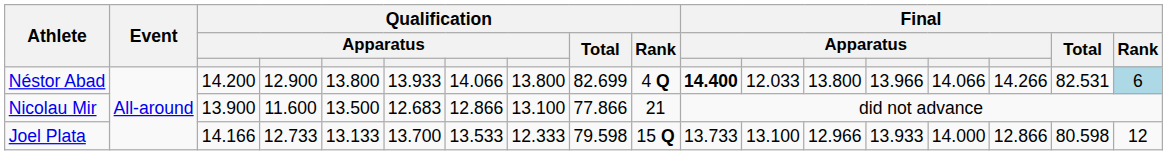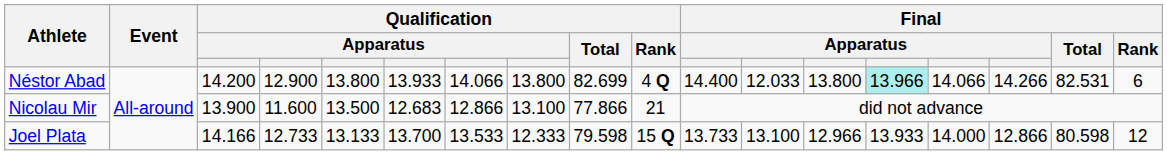(711, 81) bold -> (711, 81) normal
(897, 81) no background -> (897, 81) paleturquoise background
(1138, 81) lightblue background -> (1138, 81) no background
